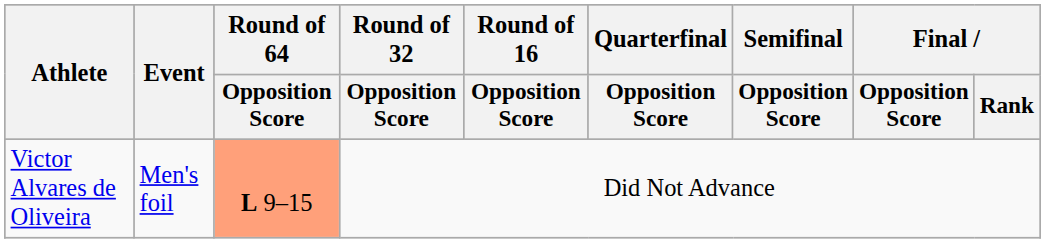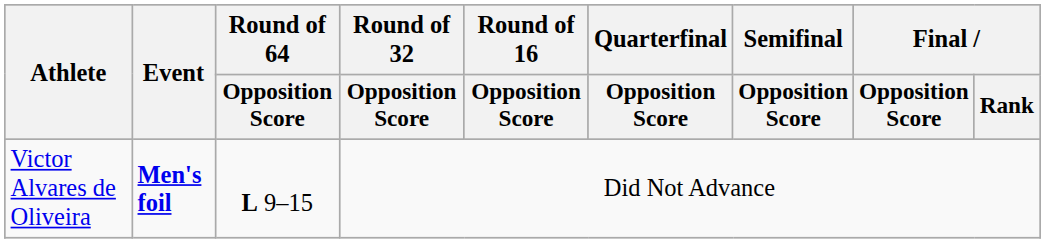(169, 188) normal -> (169, 188) bold
(277, 203) lightsalmon background -> (277, 203) no background
